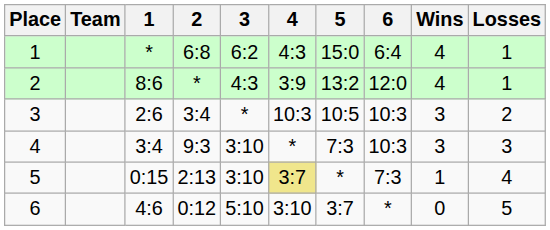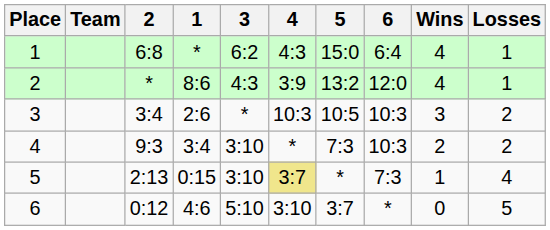columns swapped: (149, 20) <-> (197, 20)
(440, 146) 3 -> (440, 146) 2
(507, 146) 3 -> (507, 146) 2
